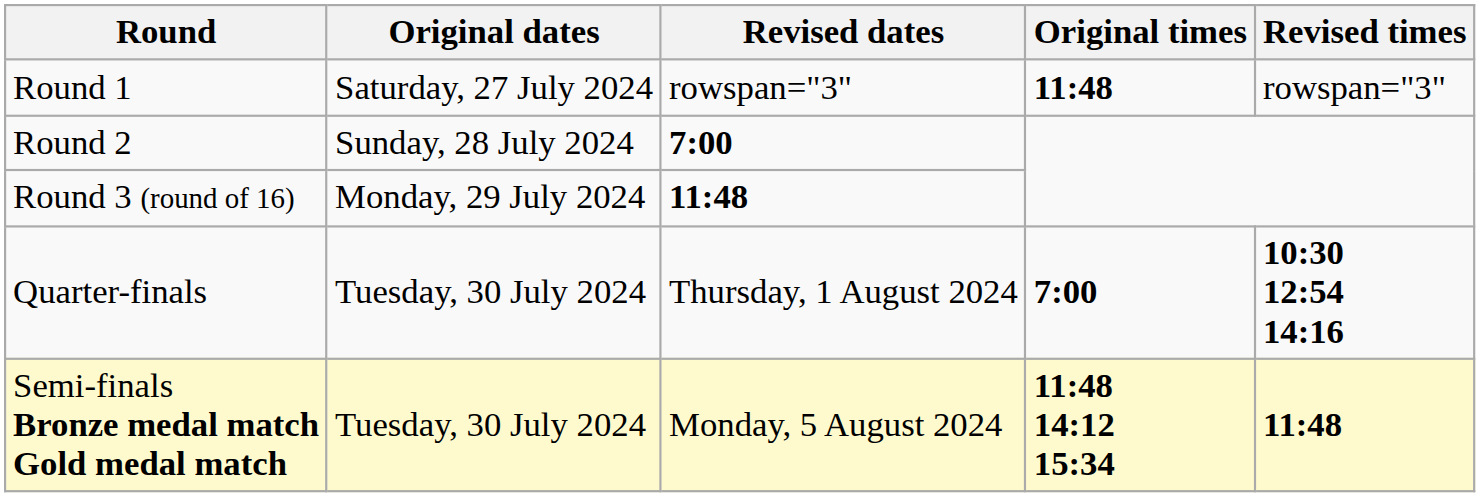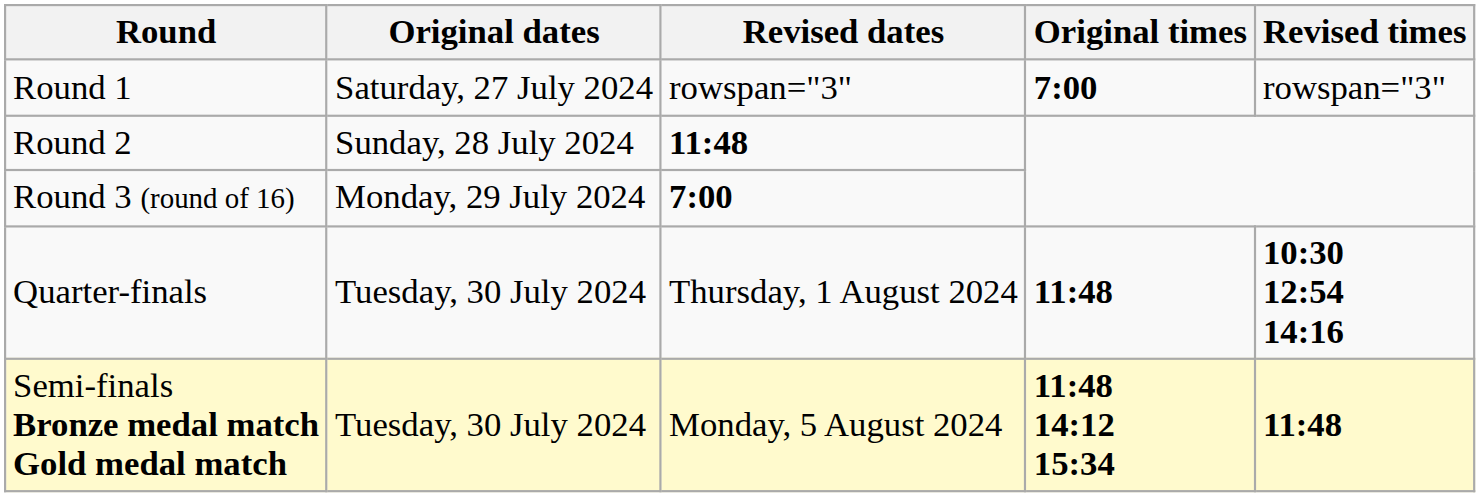(1073, 87) 11:48 -> (1066, 87) 7:00
(701, 142) 7:00 -> (709, 142) 11:48
(709, 197) 11:48 -> (701, 197) 7:00
(1066, 291) 7:00 -> (1073, 291) 11:48
